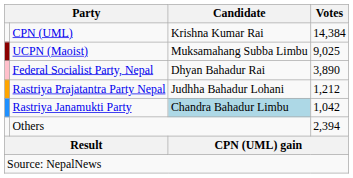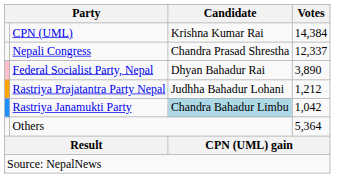+ row: (52, 51)
- row: (50, 51)
(326, 126) 2,394 -> (308, 126) 5,364
